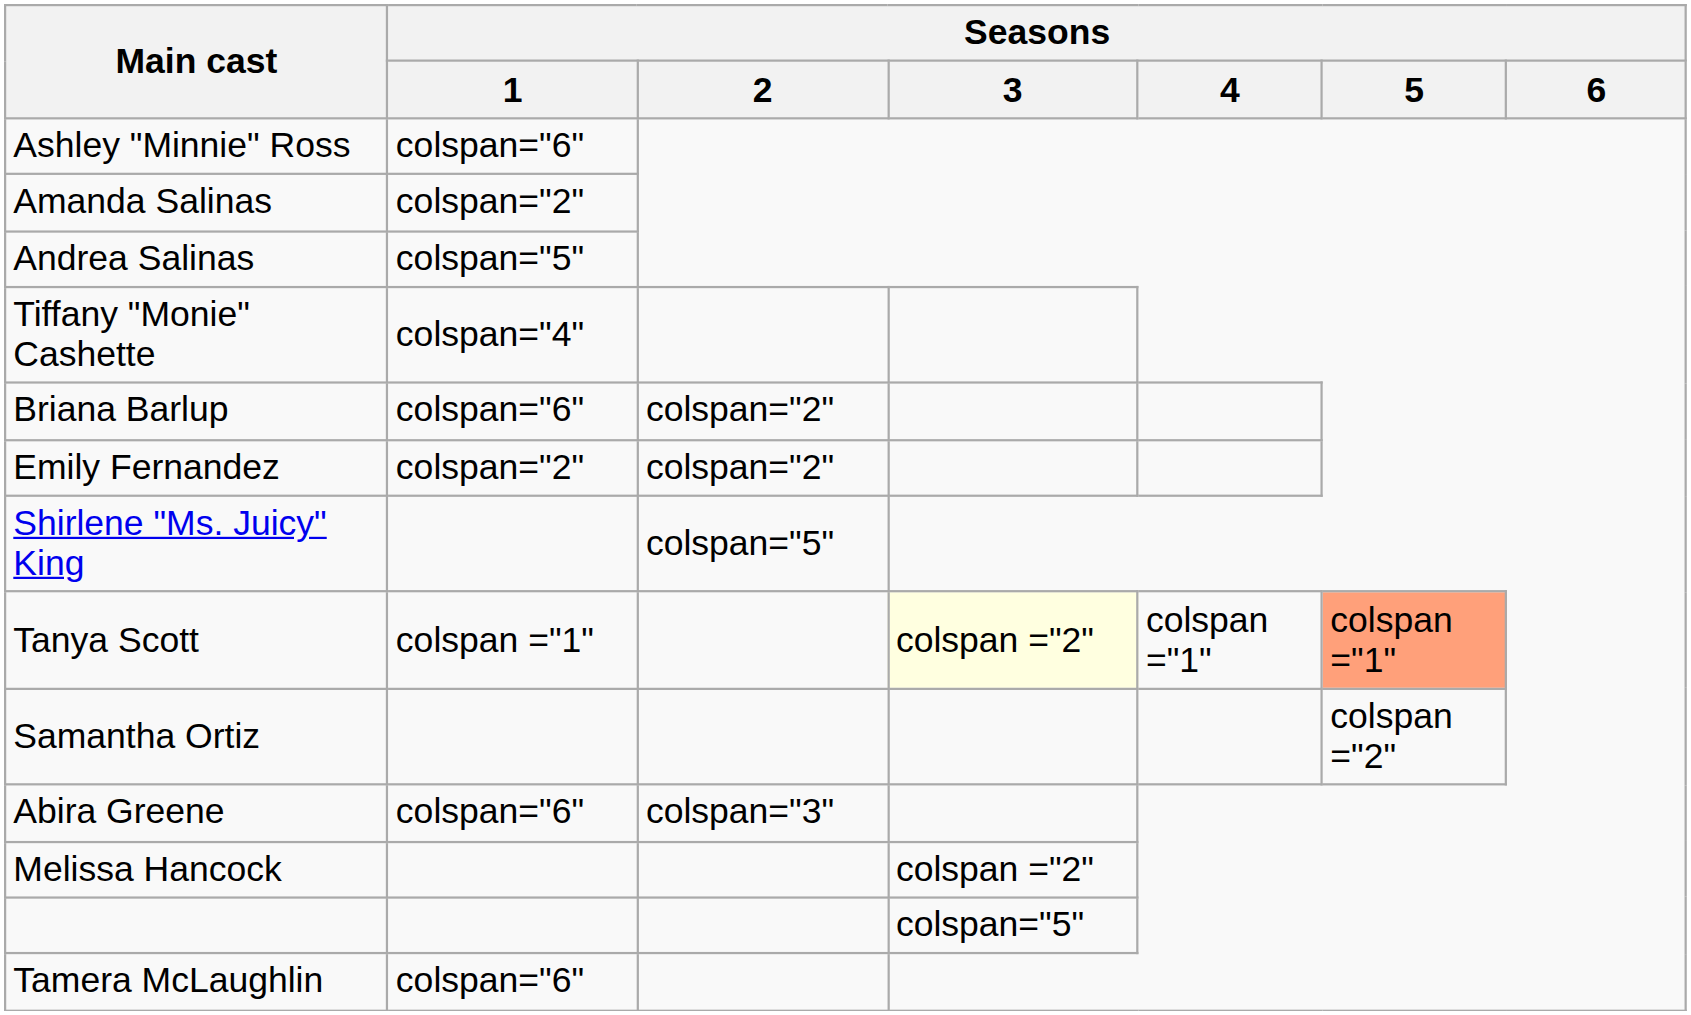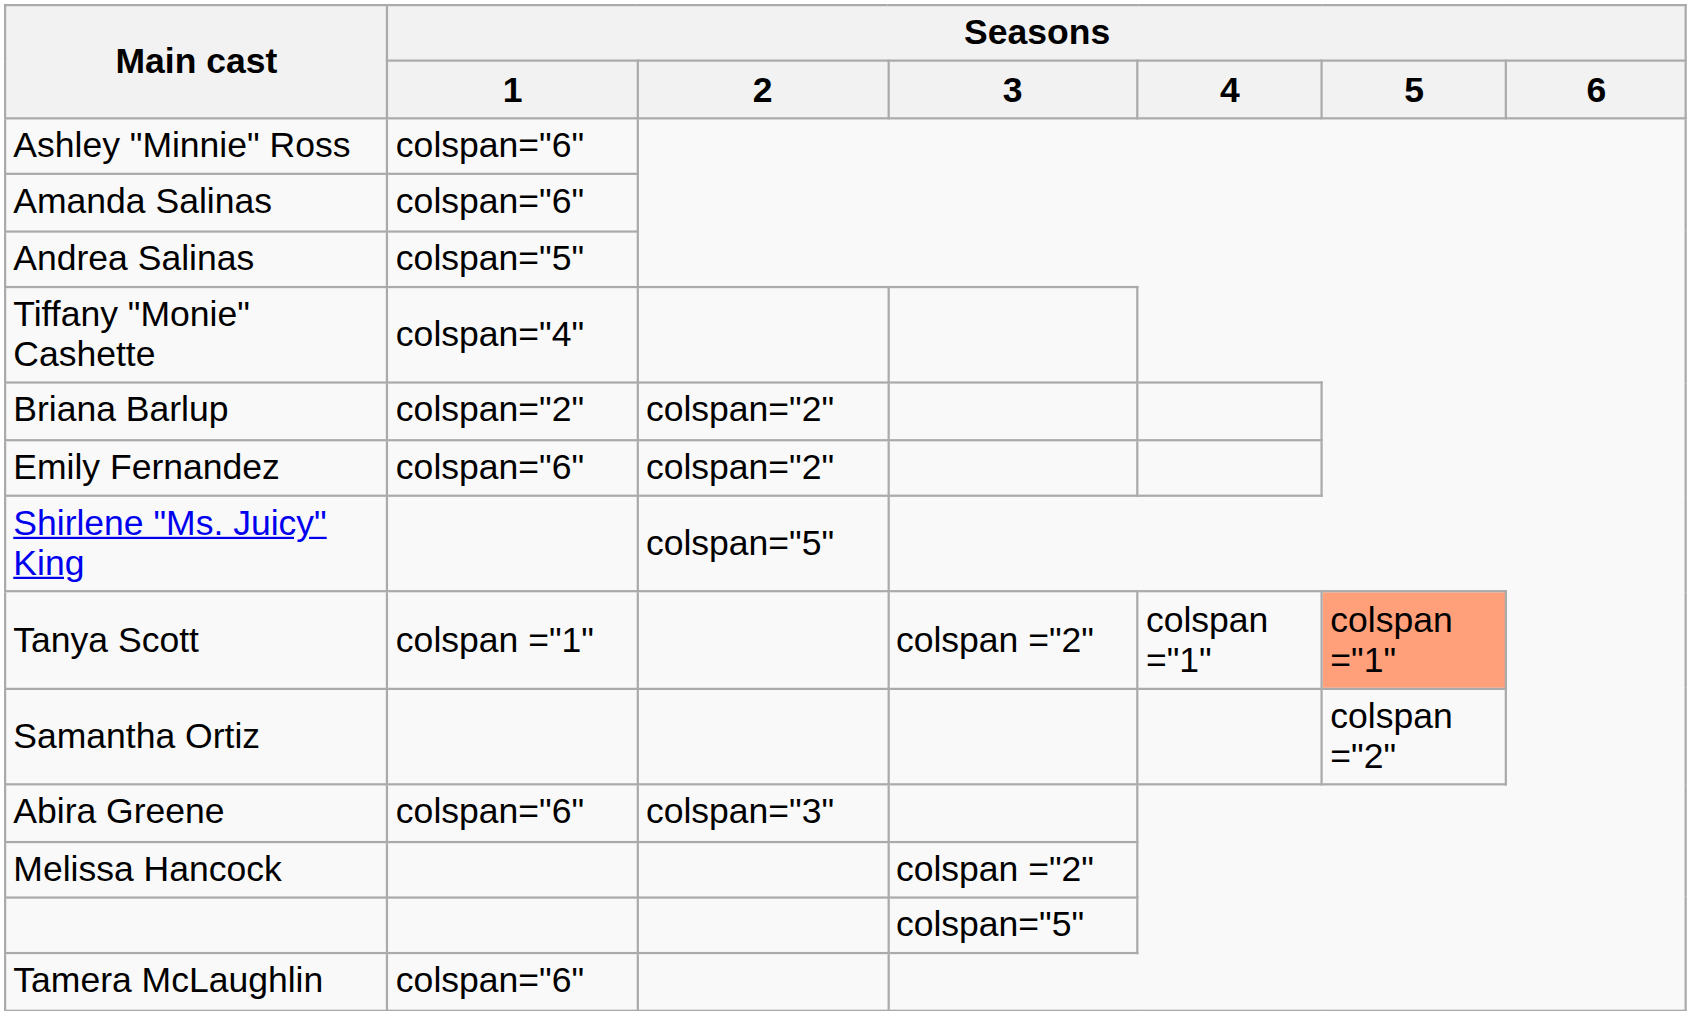(490, 201) colspan="2" -> (490, 201) colspan="6"
(490, 410) colspan="6" -> (490, 410) colspan="2"
(490, 466) colspan="2" -> (490, 466) colspan="6"
(995, 639) lightyellow background -> (995, 639) no background
